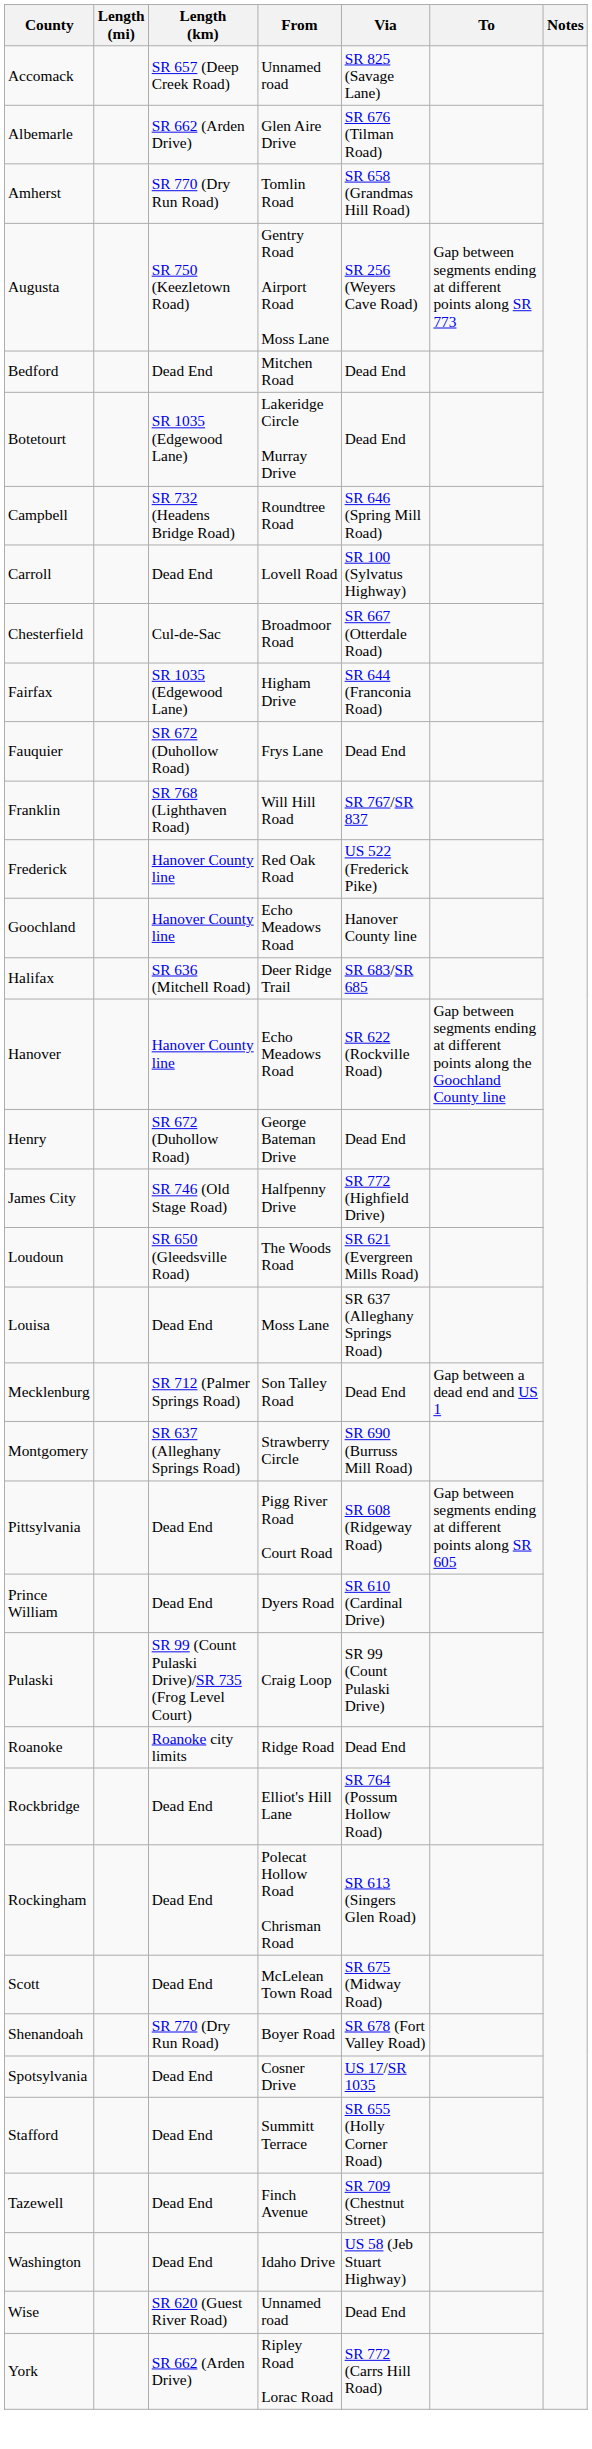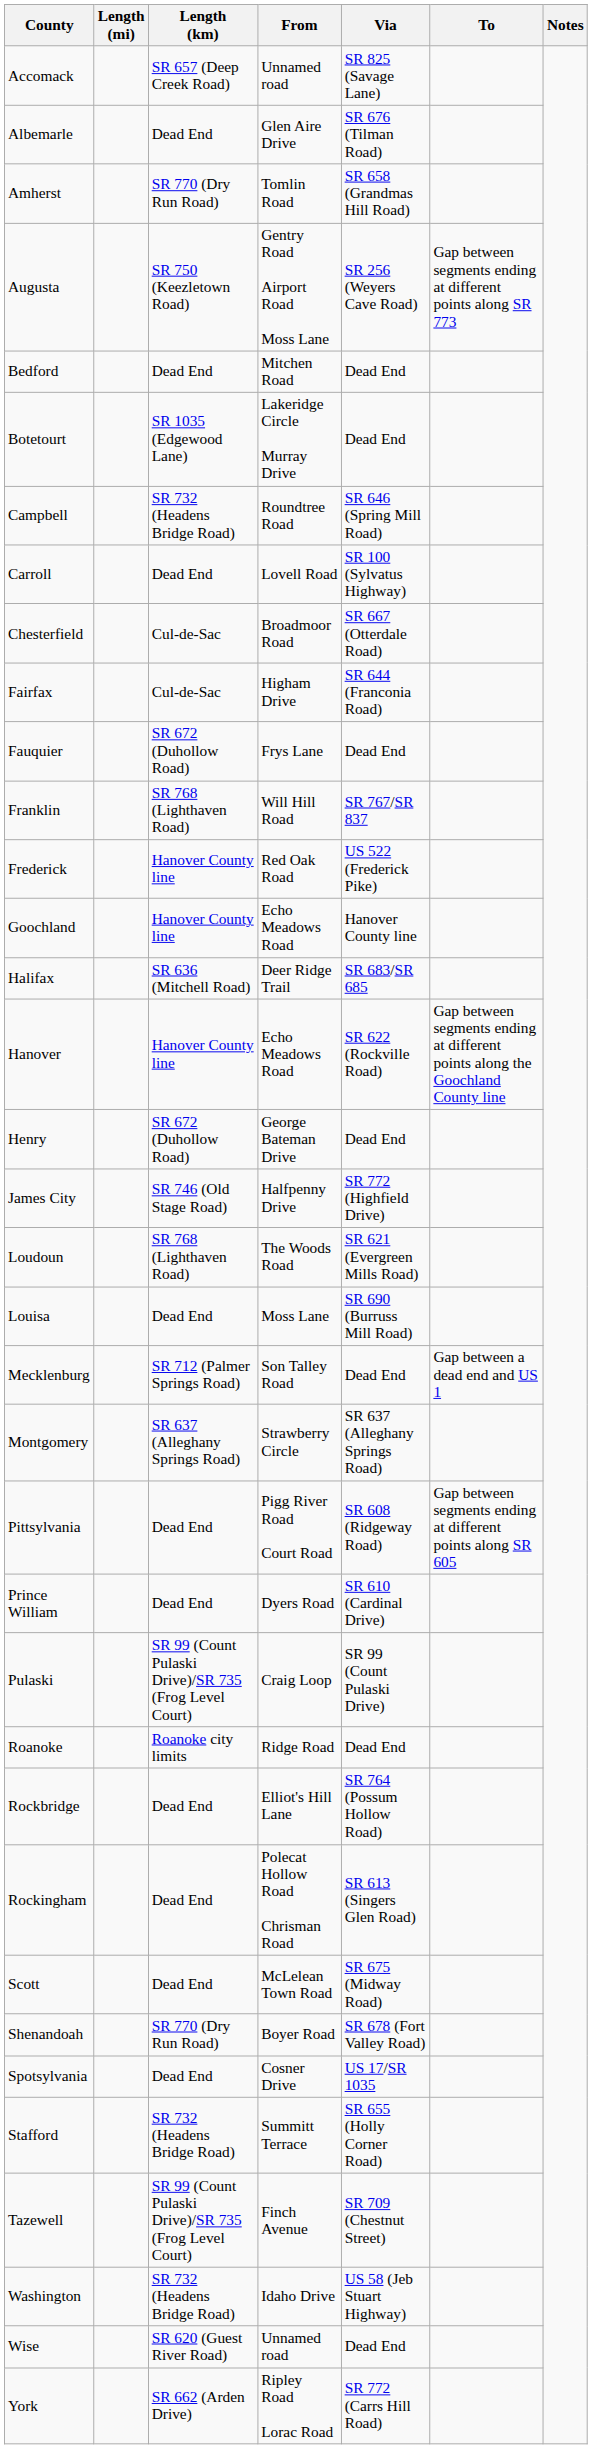(198, 134) SR 662 (Arden Drive) -> (182, 134) Dead End
(187, 692) SR 1035 (Edgewood Lane) -> (186, 692) Cul-de-Sac
(189, 1257) SR 650 (Gleedsville Road) -> (189, 1257) SR 768 (Lighthaven Road)
(379, 1324) SR 637 (Alleghany Springs Road) -> (379, 1316) SR 690 (Burruss Mill Road)
(379, 1451) SR 690 (Burruss Mill Road) -> (379, 1442) SR 637 (Alleghany Springs Road)
(182, 2135) Dead End -> (193, 2135) SR 732 (Headens Bridge Road)
(182, 2202) Dead End -> (197, 2220) SR 99 (Count Pulaski Drive)/SR 735 (Frog Level Court)
(182, 2261) Dead End -> (193, 2296) SR 732 (Headens Bridge Road)
